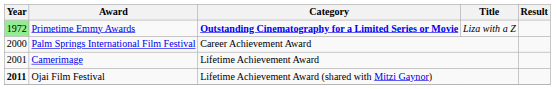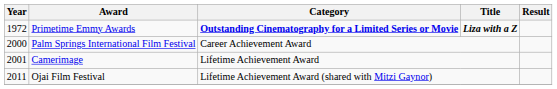(17, 28) lightgreen background -> (17, 28) no background
(489, 28) normal -> (490, 28) bold
(16, 76) bold -> (17, 76) normal
